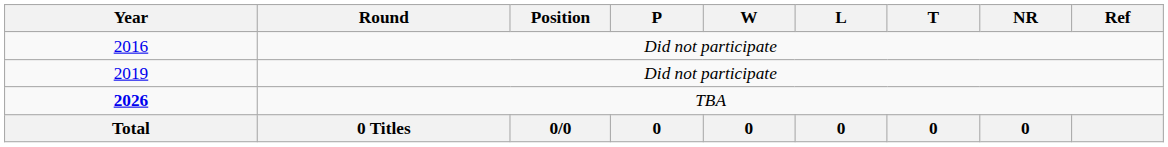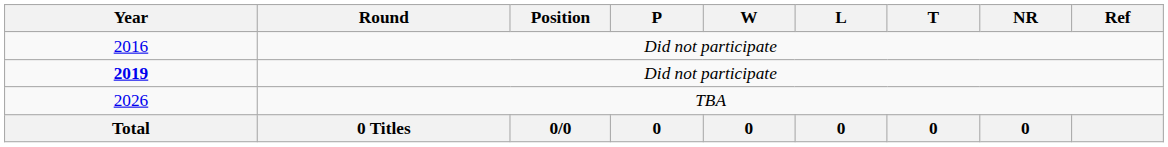(131, 73) normal -> (131, 73) bold
(131, 100) bold -> (131, 100) normal
